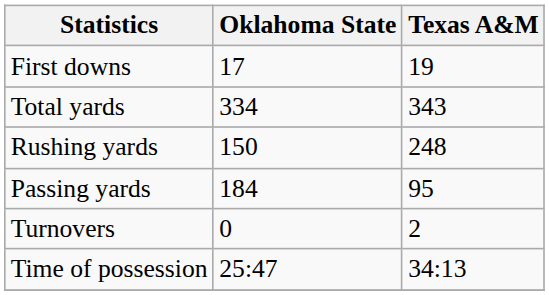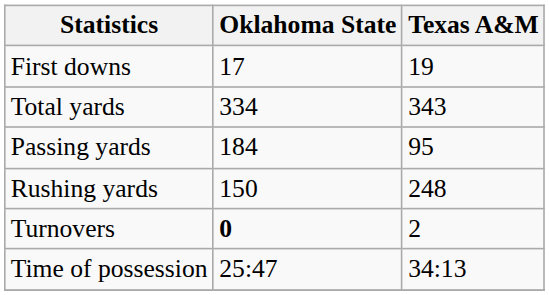rows swapped: (84, 147) <-> (81, 187)
(226, 228) normal -> (226, 228) bold
